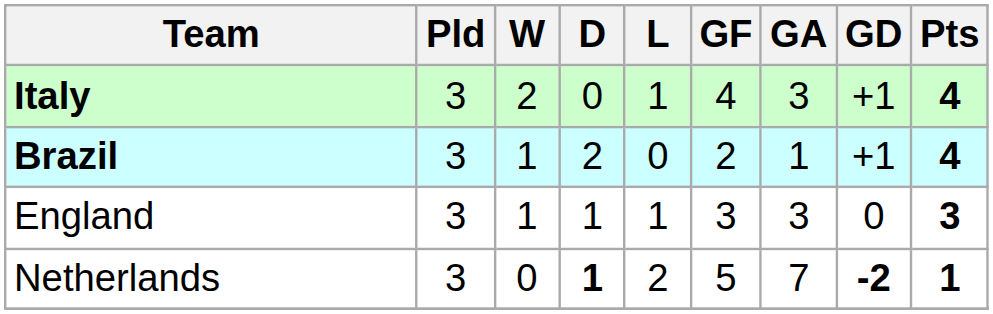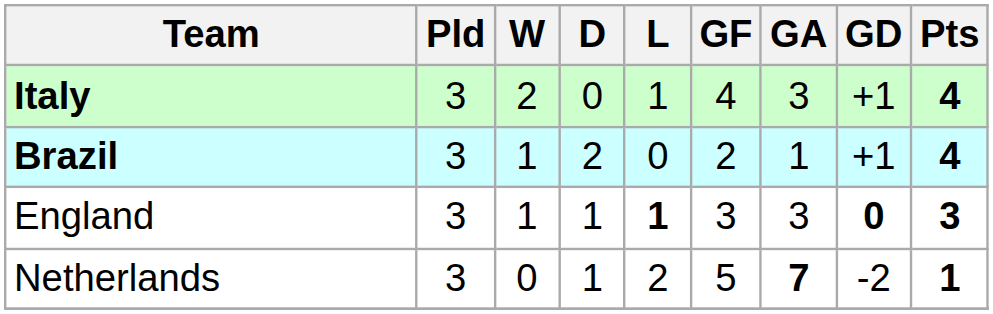(658, 216) normal -> (658, 216) bold
(874, 216) normal -> (874, 216) bold
(592, 277) bold -> (592, 277) normal
(799, 277) normal -> (799, 277) bold
(874, 277) bold -> (874, 277) normal
